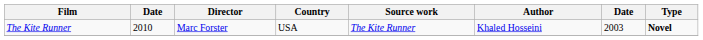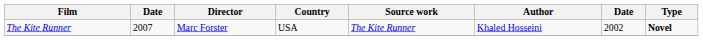(143, 27) 2010 -> (143, 27) 2007
(614, 27) 2003 -> (614, 27) 2002
